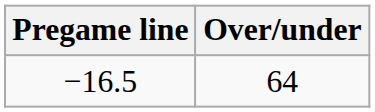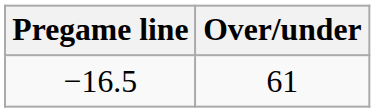(282, 80) 64 -> (282, 80) 61
